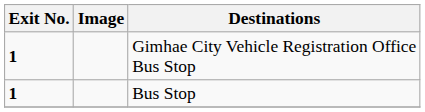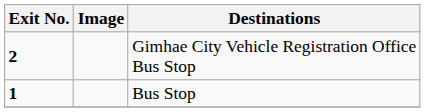(13, 55) 1 -> (13, 55) 2
